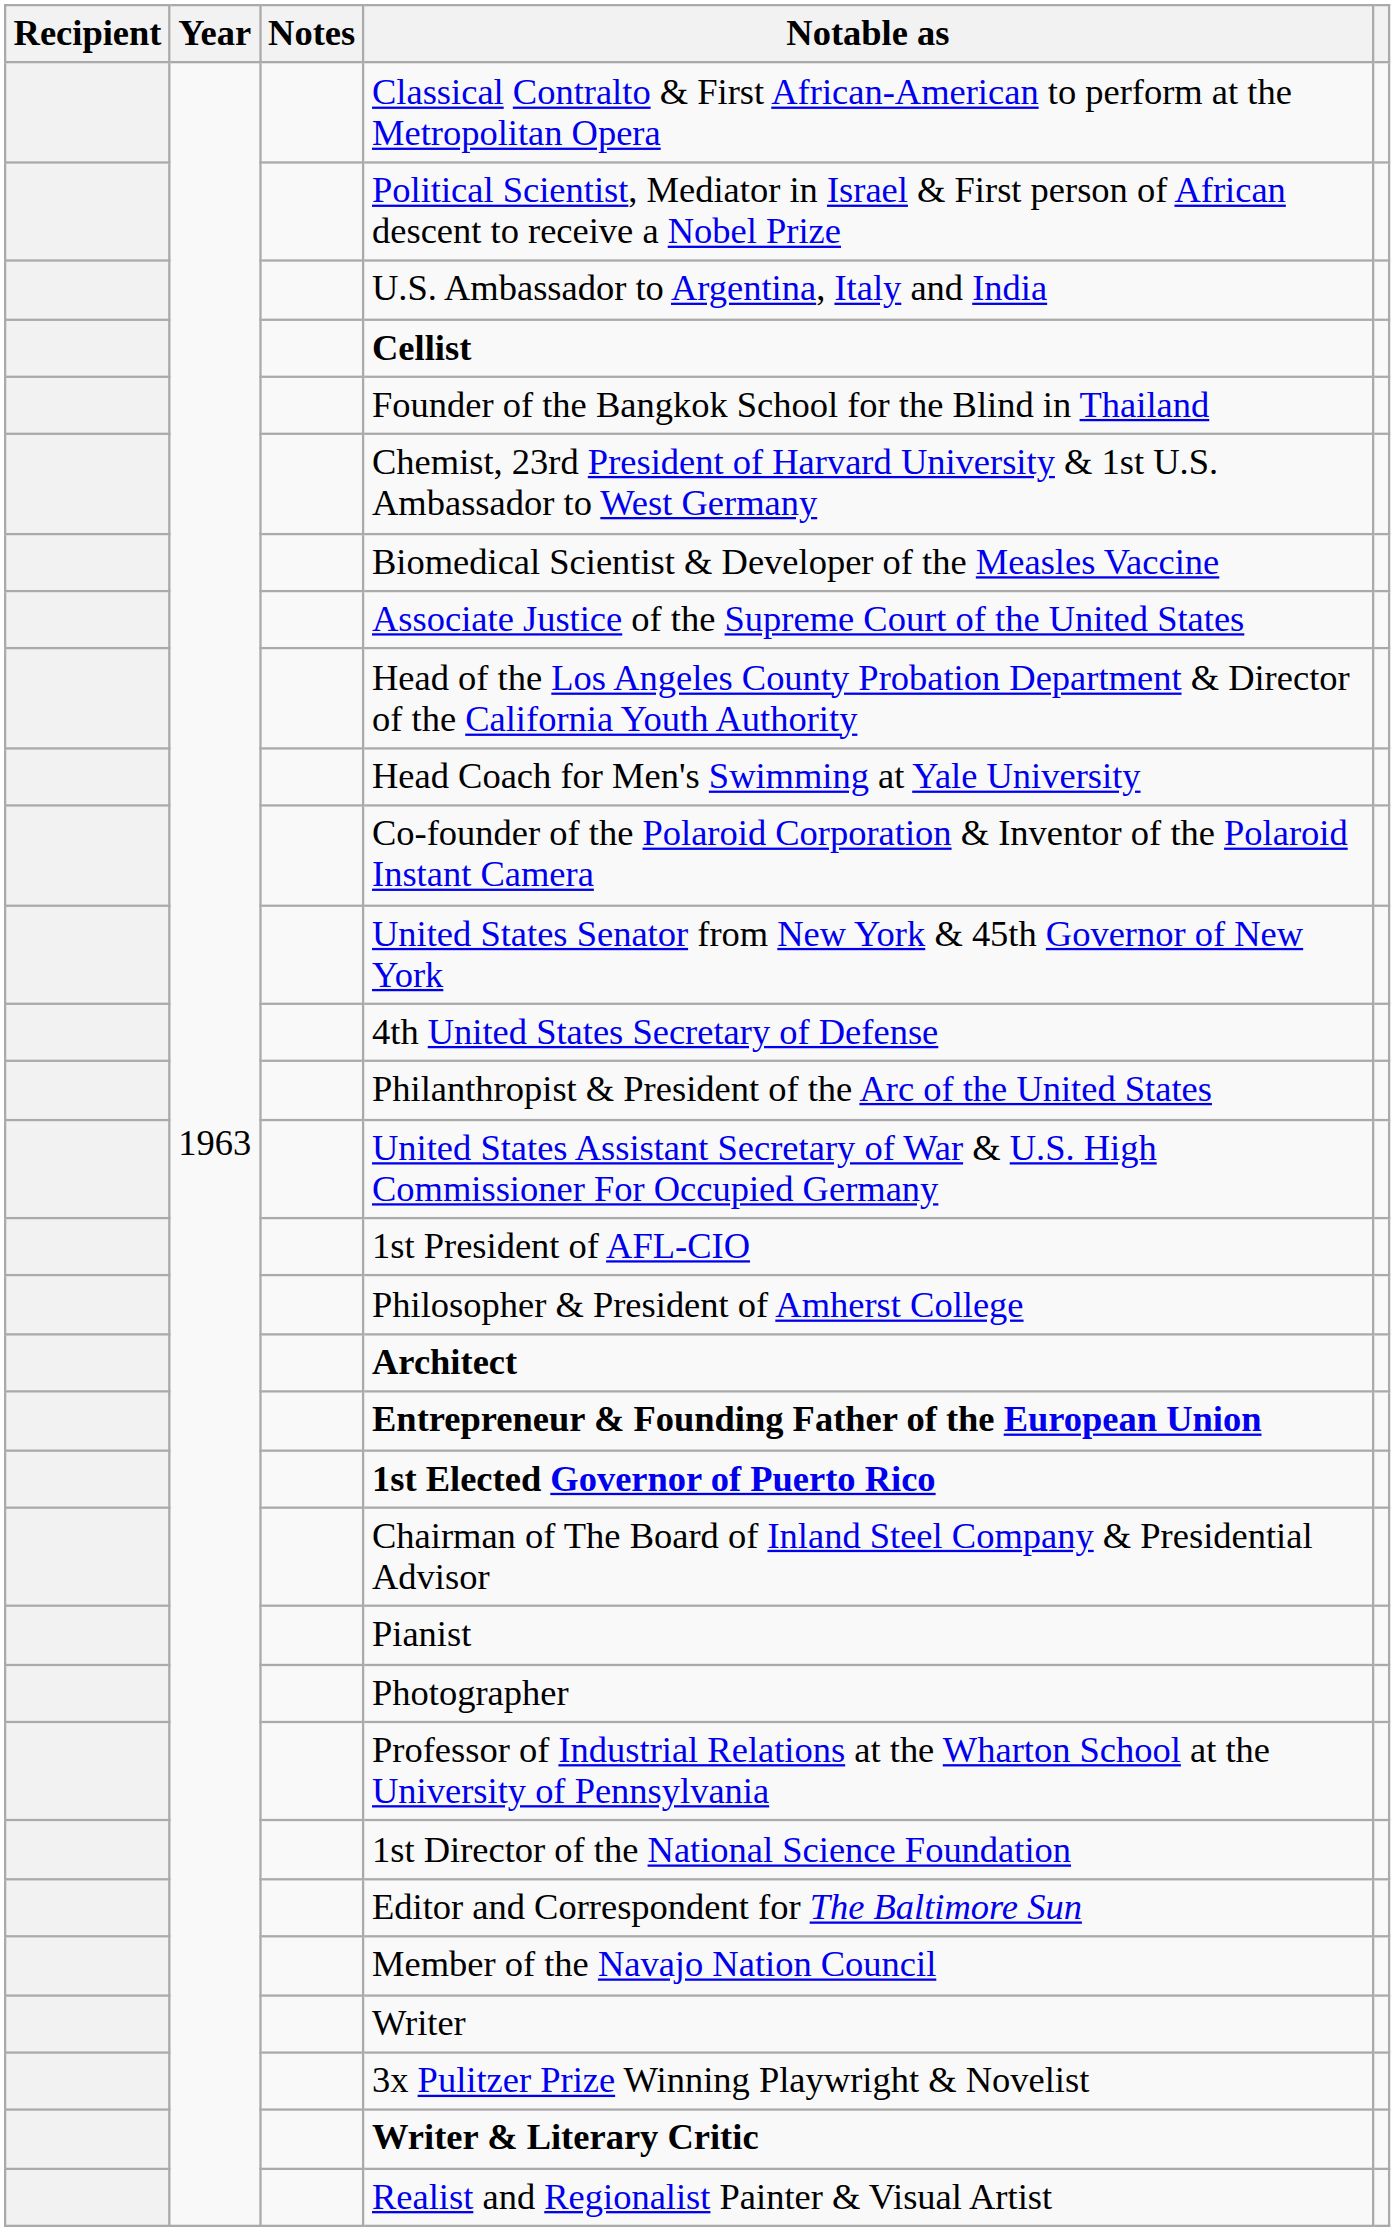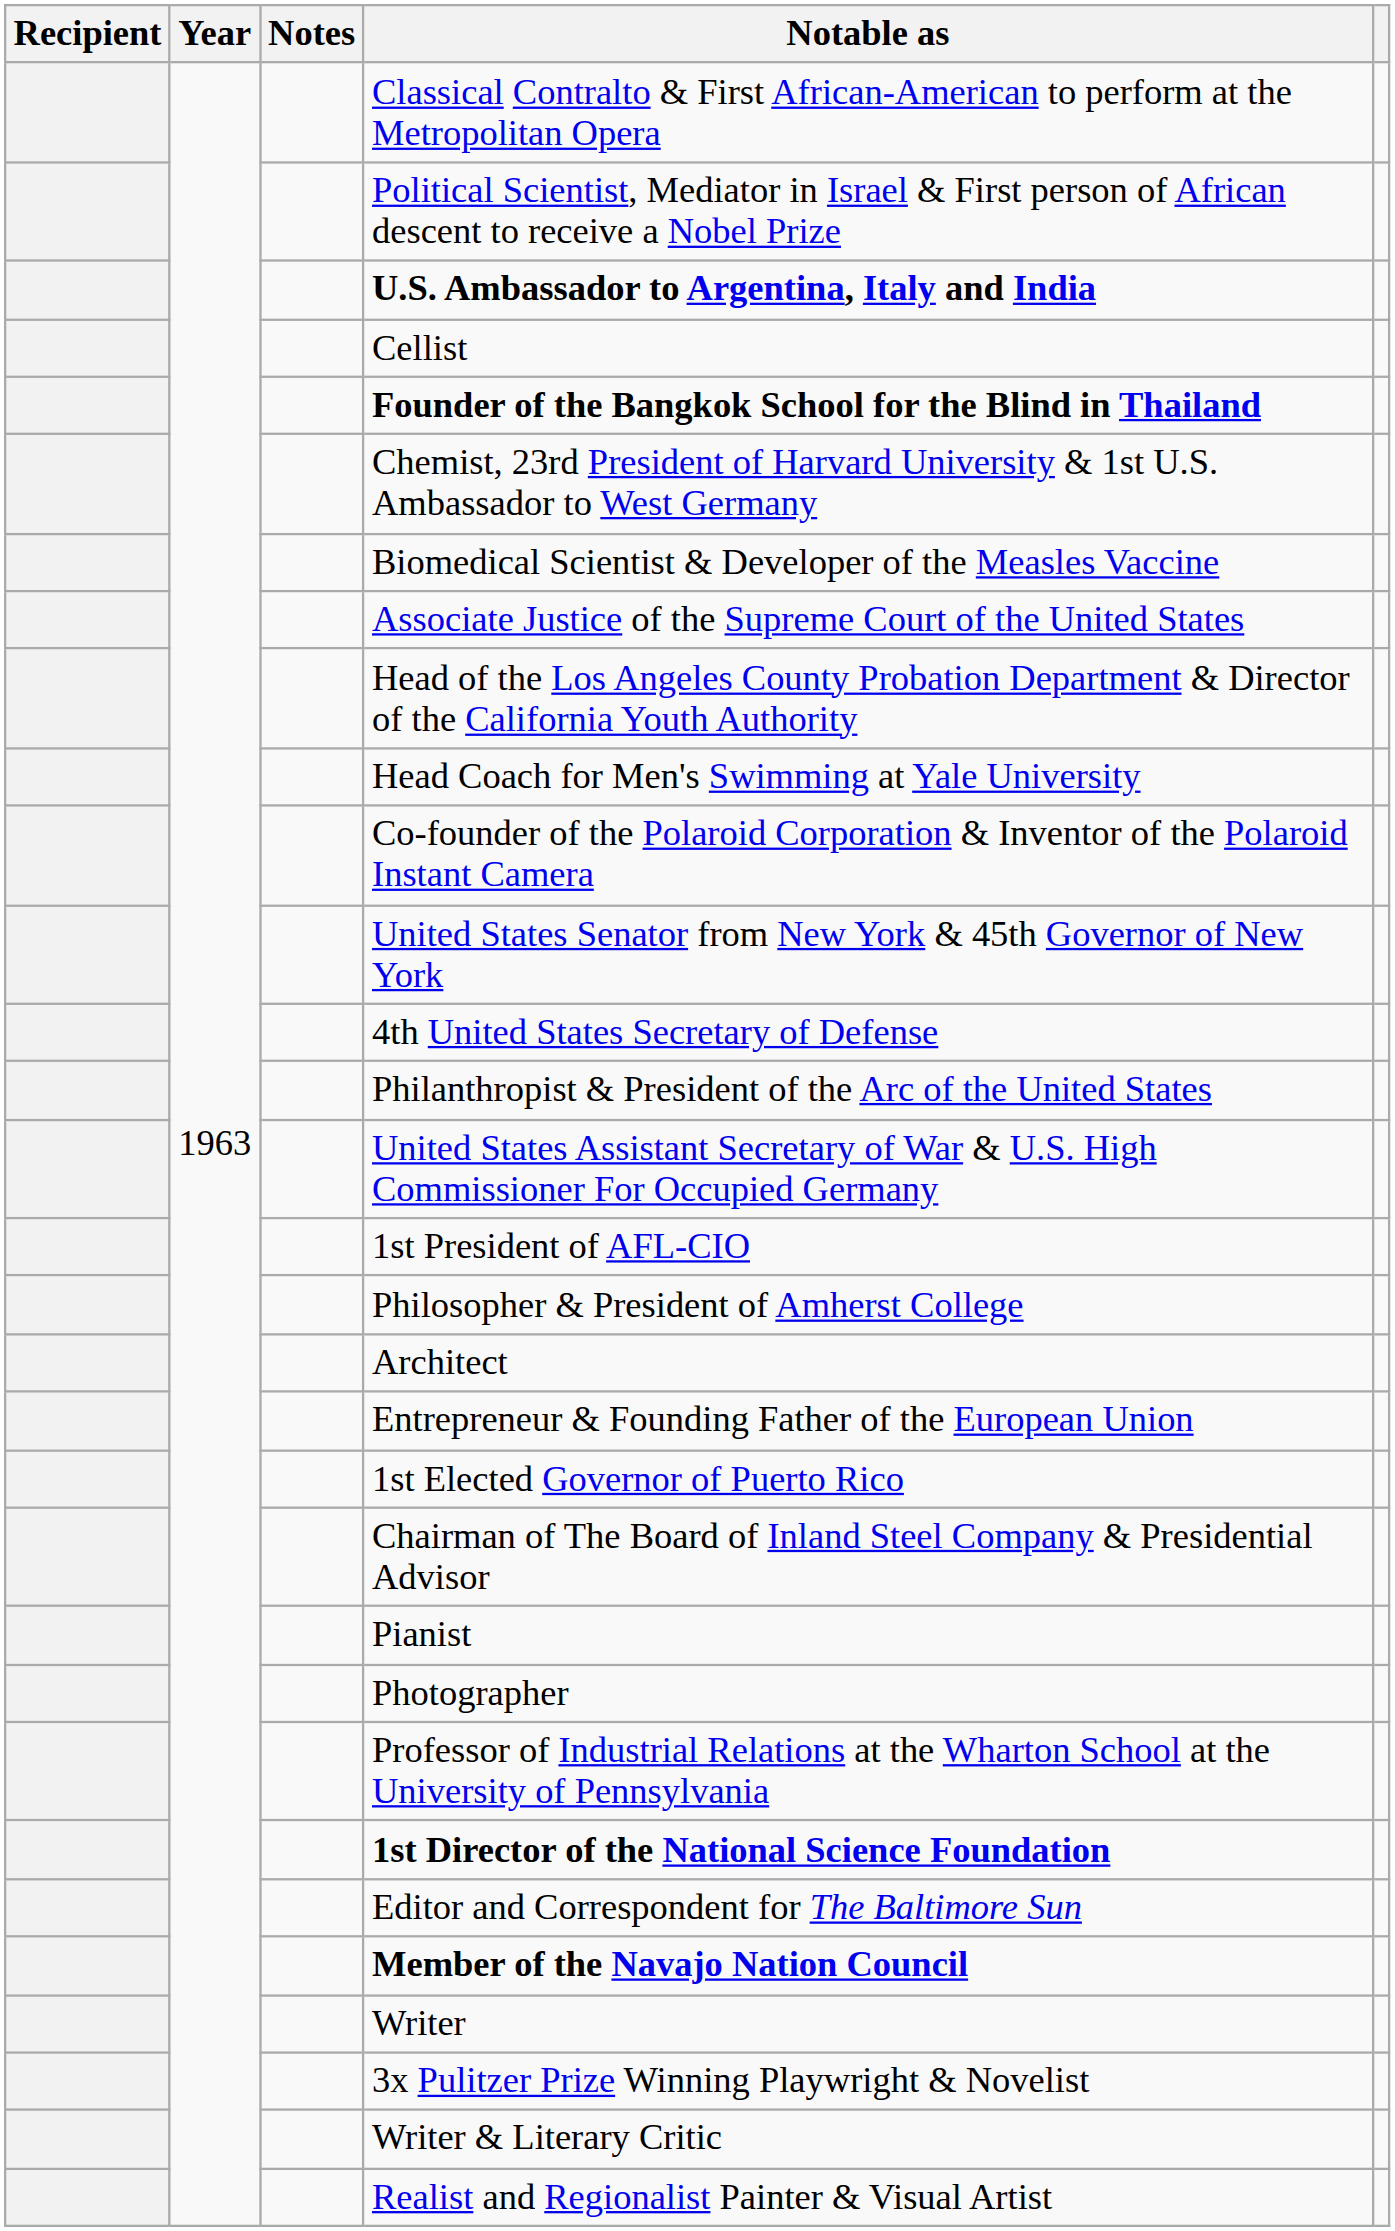(710, 289) normal -> (734, 289) bold
(422, 346) bold -> (420, 346) normal
(791, 404) normal -> (816, 404) bold
(445, 1362) bold -> (440, 1362) normal
(817, 1419) bold -> (783, 1419) normal
(654, 1477) bold -> (638, 1477) normal
(722, 1849) normal -> (741, 1849) bold
(654, 1964) normal -> (670, 1964) bold
(565, 2138) bold -> (547, 2138) normal
